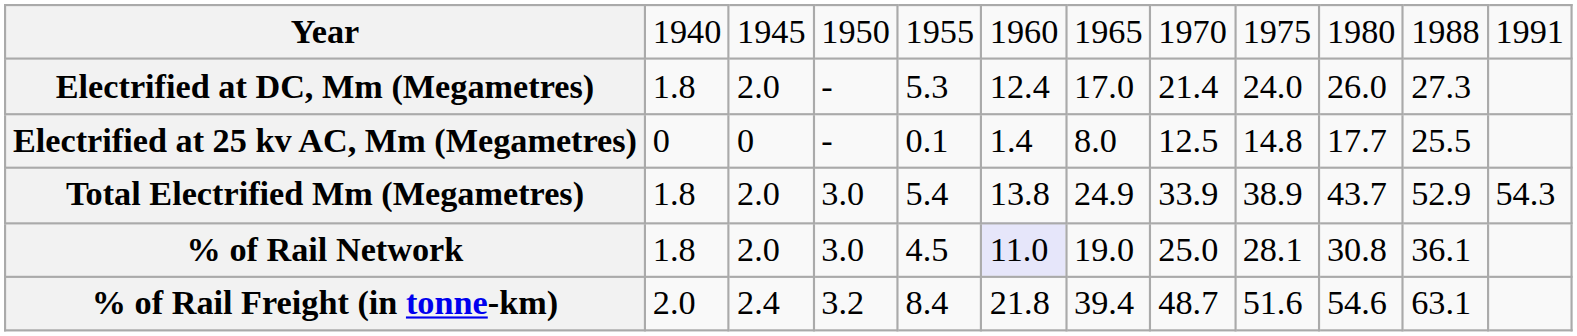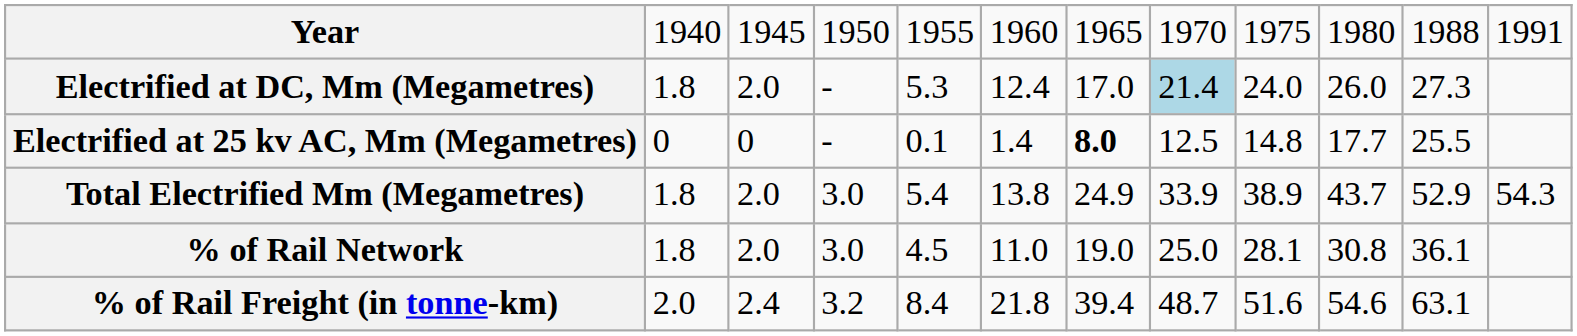(1188, 85) no background -> (1188, 85) lightblue background
(1096, 140) normal -> (1096, 140) bold
(1019, 248) lavender background -> (1019, 248) no background
